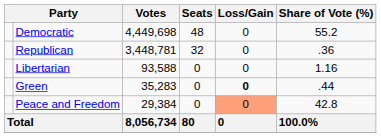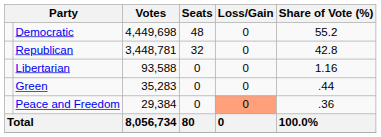(326, 50) .36 -> (326, 50) 42.8
(246, 86) bold -> (246, 86) normal
(326, 104) 42.8 -> (326, 104) .36
